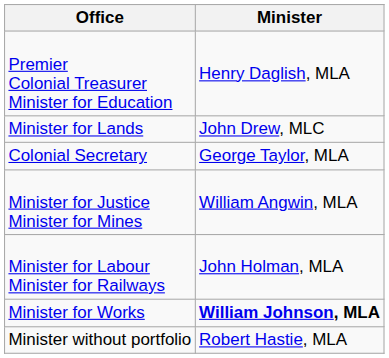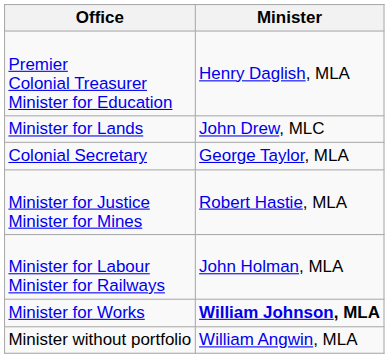(278, 201) William Angwin, MLA -> (273, 201) Robert Hastie, MLA
(273, 339) Robert Hastie, MLA -> (278, 339) William Angwin, MLA
